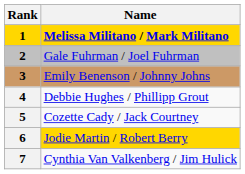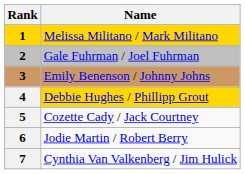(136, 35) bold -> (131, 35) normal
(126, 96) no background -> (126, 96) gold background
(116, 138) gold background -> (116, 138) no background
